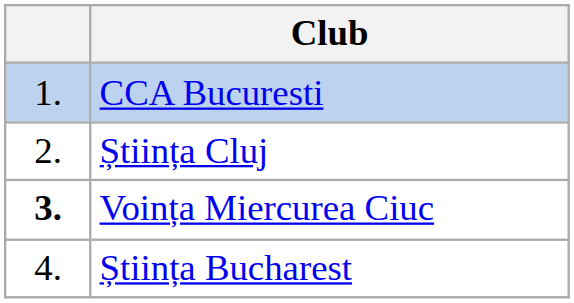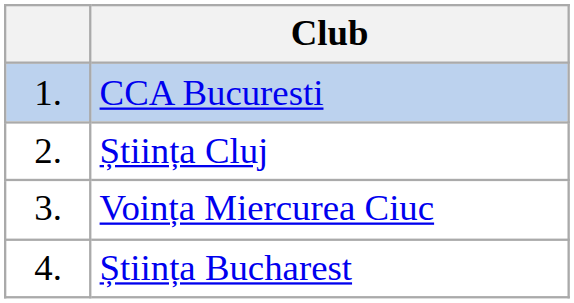(48, 208) bold -> (48, 208) normal
